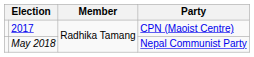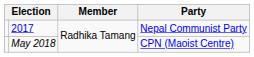(187, 28) CPN (Maoist Centre) -> (194, 28) Nepal Communist Party
(194, 44) Nepal Communist Party -> (187, 44) CPN (Maoist Centre)
